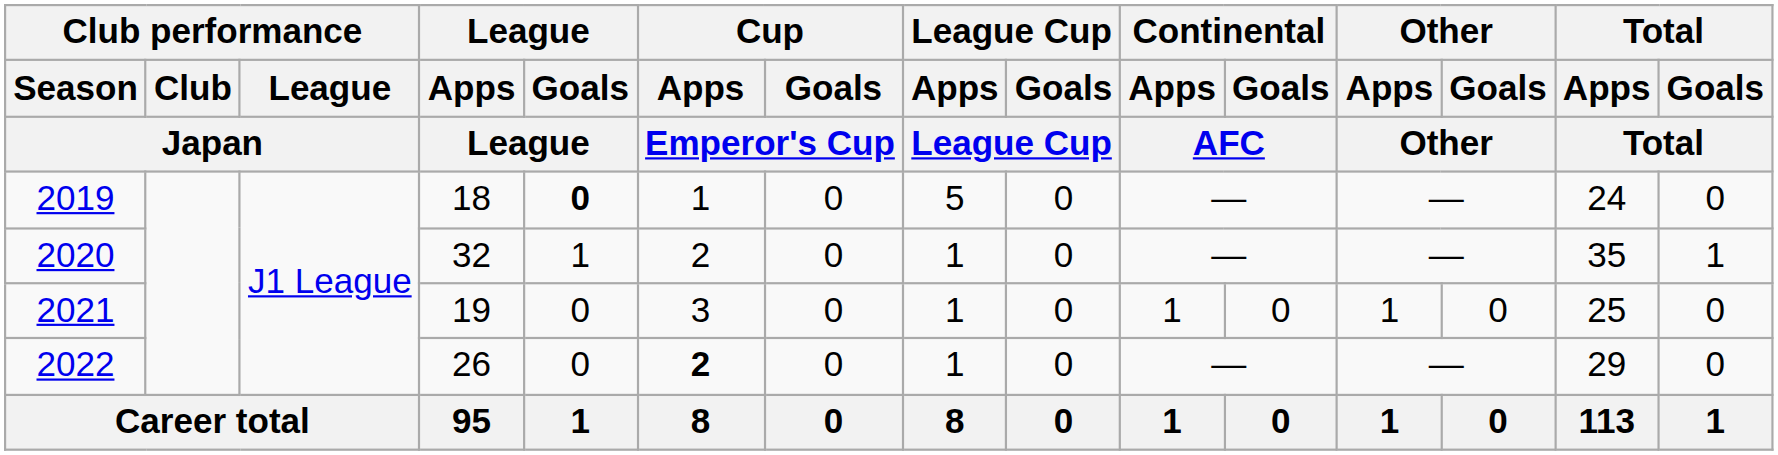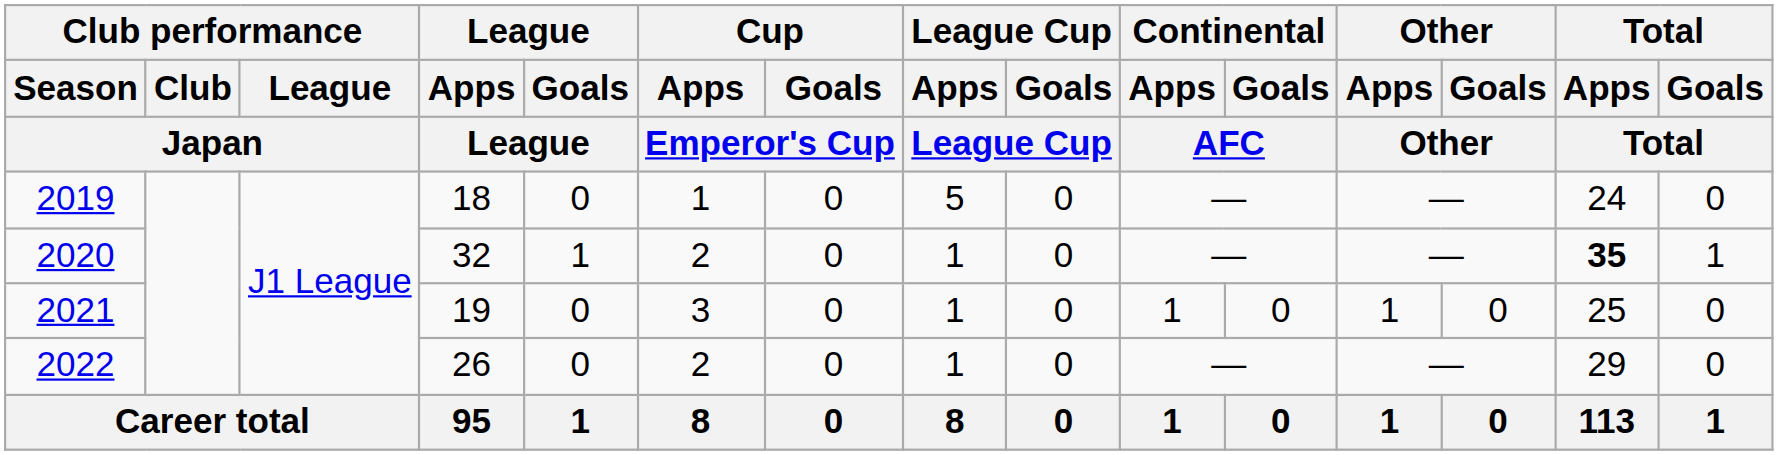(580, 198) bold -> (580, 198) normal
(1607, 254) normal -> (1607, 254) bold
(700, 365) bold -> (700, 365) normal
